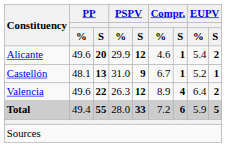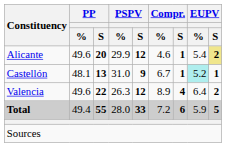(217, 55) no background -> (217, 55) khaki background
(200, 73) no background -> (200, 73) paleturquoise background
